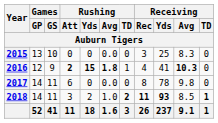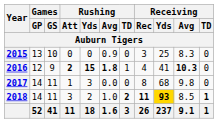(110, 54) 0.0 -> (110, 54) 0.9
(70, 82) 6 -> (70, 82) 1
(90, 82) 0 -> (90, 82) 3
(164, 82) 78 -> (164, 82) 68
(164, 97) no background -> (164, 97) gold background
